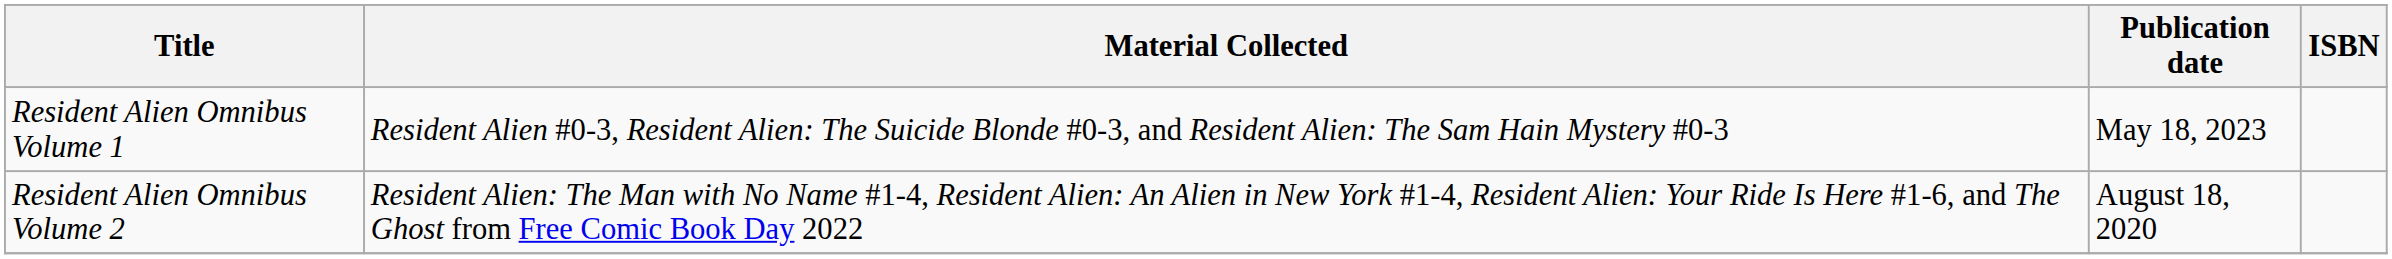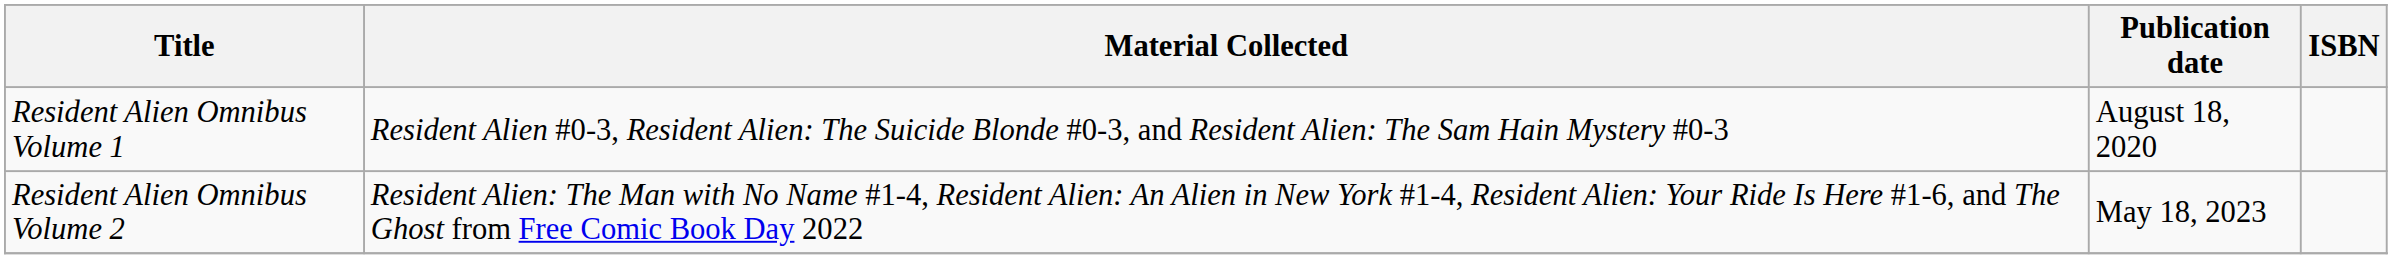(2181, 128) May 18, 2023 -> (2163, 128) August 18, 2020
(2163, 211) August 18, 2020 -> (2181, 211) May 18, 2023
